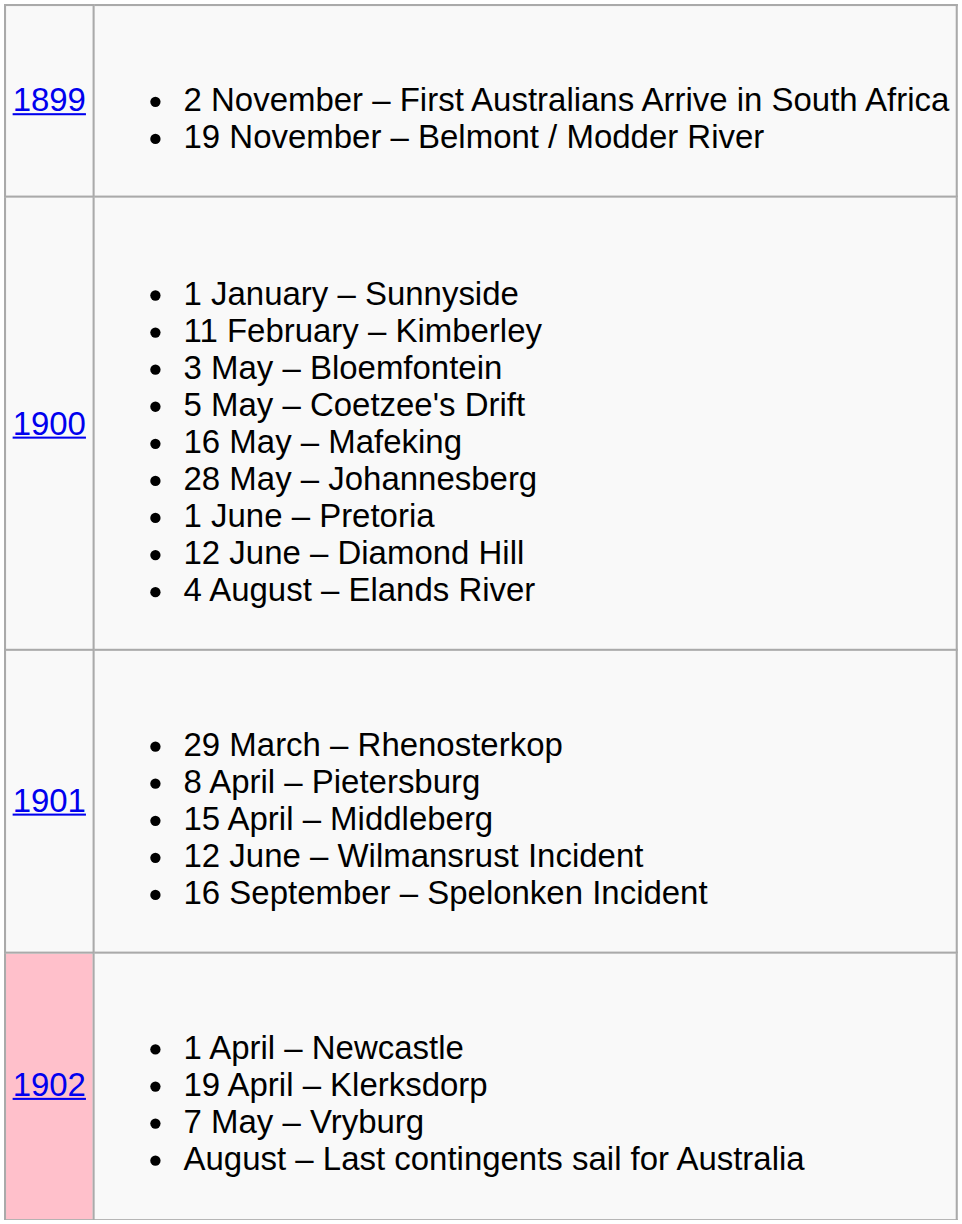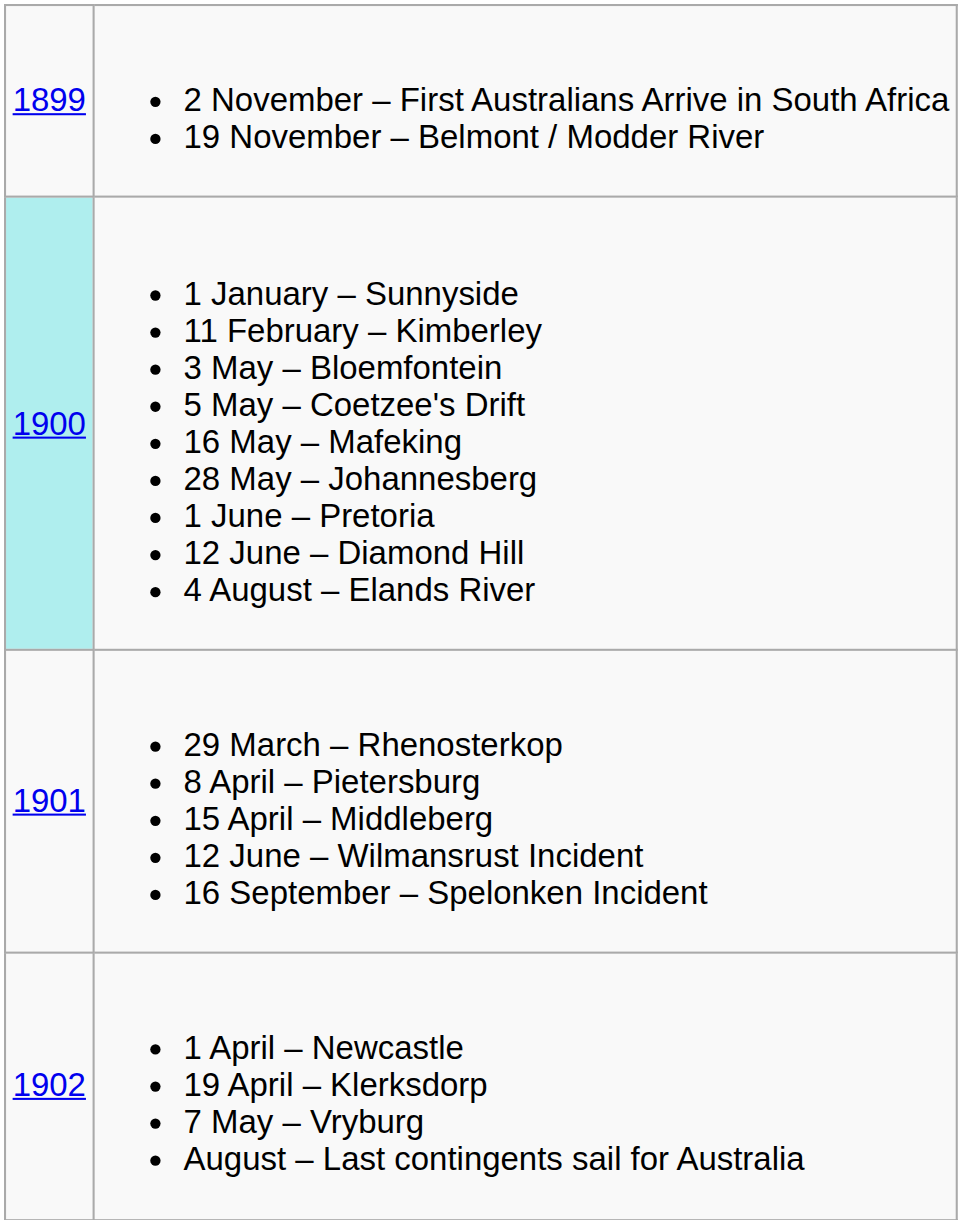(49, 422) no background -> (49, 422) paleturquoise background
(49, 1085) pink background -> (49, 1085) no background
